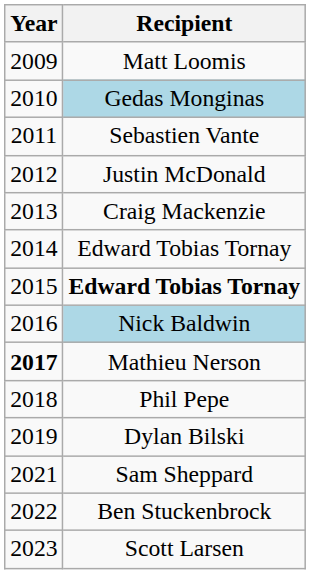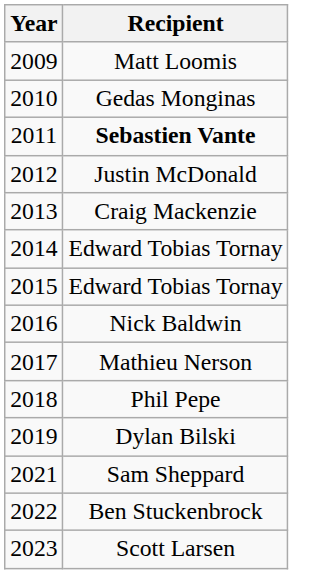(184, 98) lightblue background -> (176, 98) no background
(184, 135) normal -> (176, 135) bold
(184, 286) bold -> (176, 286) normal
(184, 323) lightblue background -> (176, 323) no background
(34, 361) bold -> (34, 361) normal
